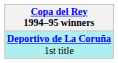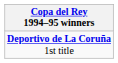(59, 44) paleturquoise background -> (59, 44) no background
